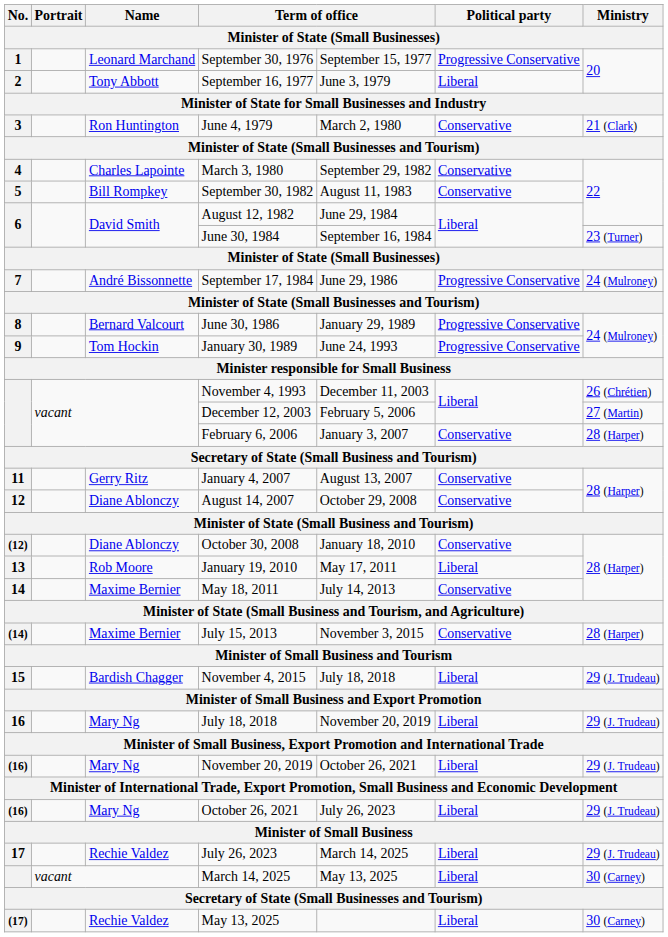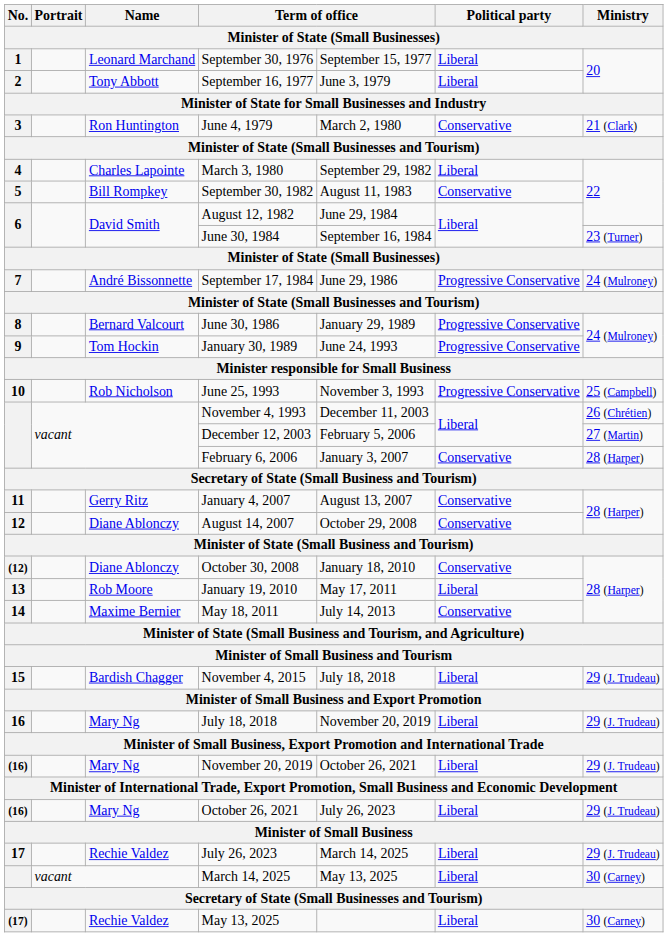(509, 59) Progressive Conservative -> (458, 59) Liberal
(475, 170) Conservative -> (458, 170) Liberal
+ row: (240, 390)
- row: (239, 633)
